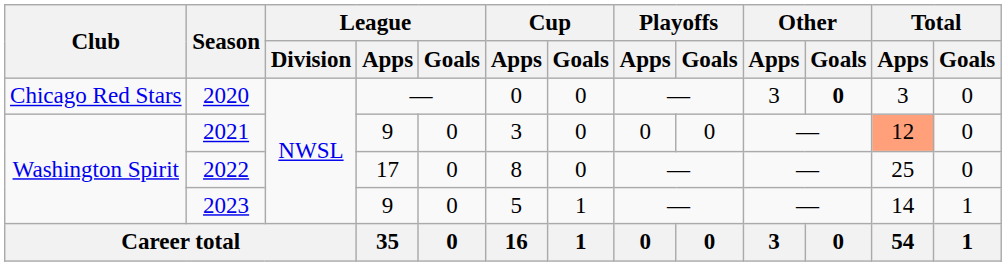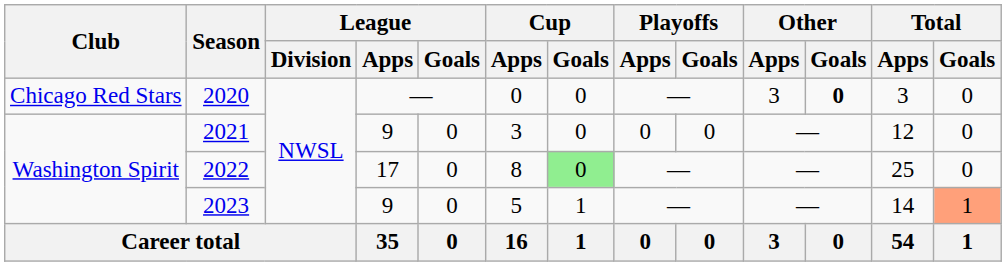(903, 132) lightsalmon background -> (903, 132) no background
(581, 168) no background -> (581, 168) lightgreen background
(967, 205) no background -> (967, 205) lightsalmon background
